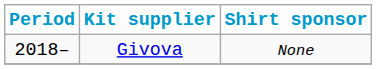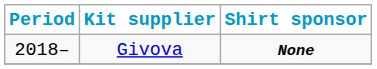(296, 50) normal -> (296, 50) bold
